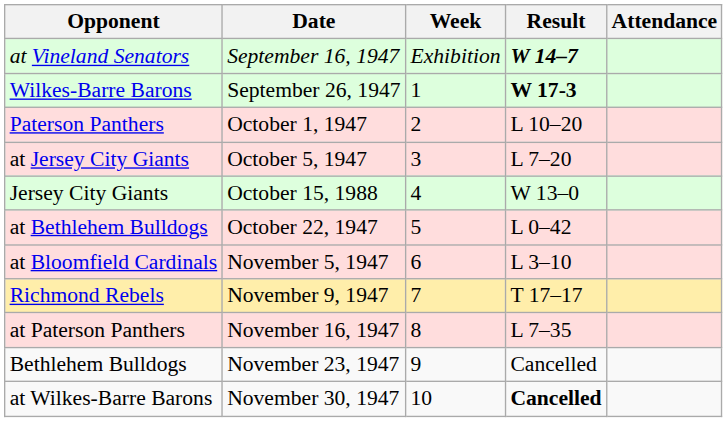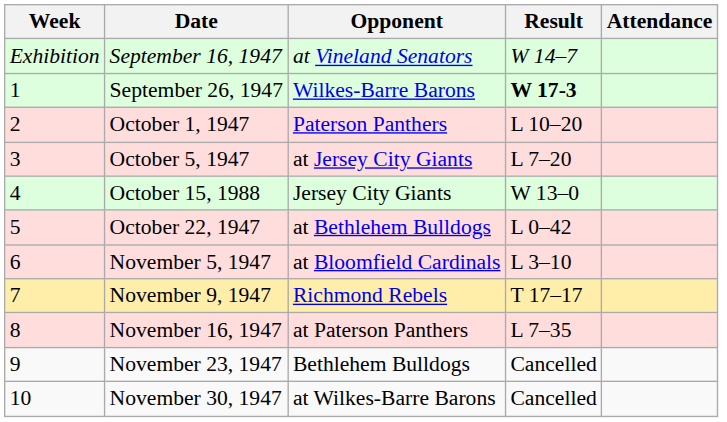columns swapped: (455, 21) <-> (113, 21)
(544, 55) bold -> (544, 55) normal
(556, 398) bold -> (554, 398) normal
